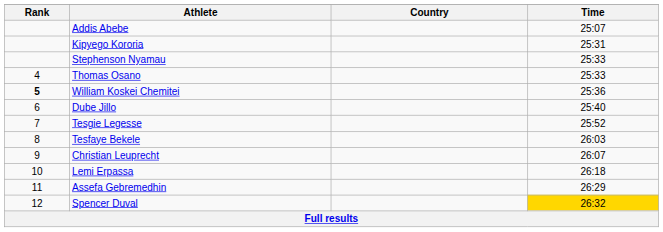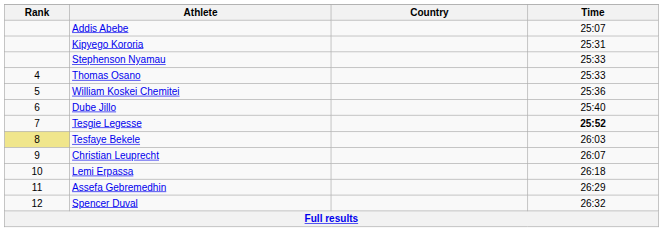(37, 92) bold -> (37, 92) normal
(593, 124) normal -> (593, 124) bold
(37, 140) no background -> (37, 140) khaki background
(593, 203) gold background -> (593, 203) no background
